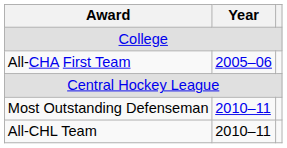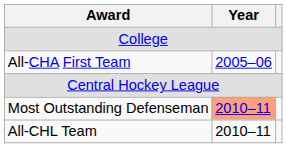(243, 108) no background -> (243, 108) lightsalmon background
